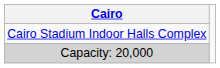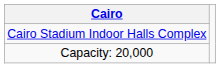(107, 53) lightgrey background -> (107, 53) no background
